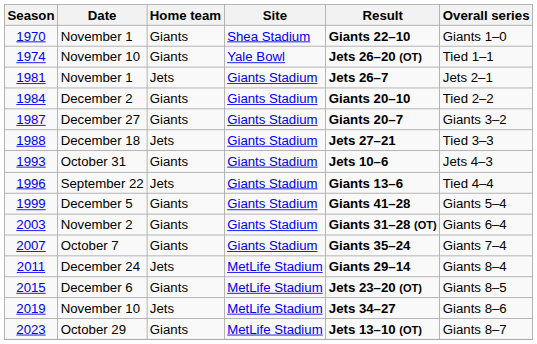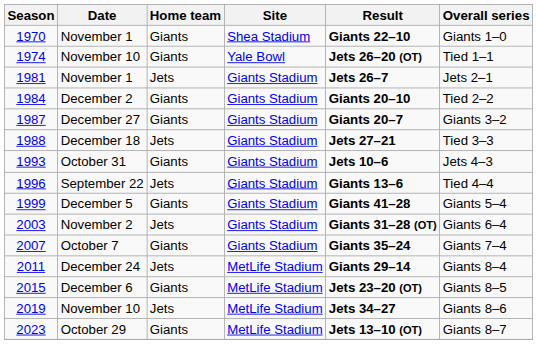(169, 224) Giants -> (162, 224) Jets
